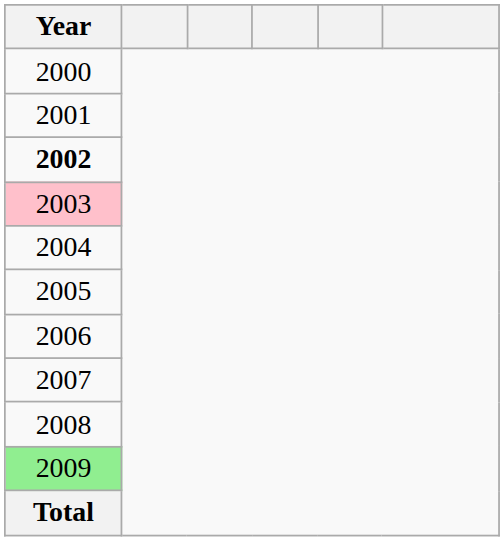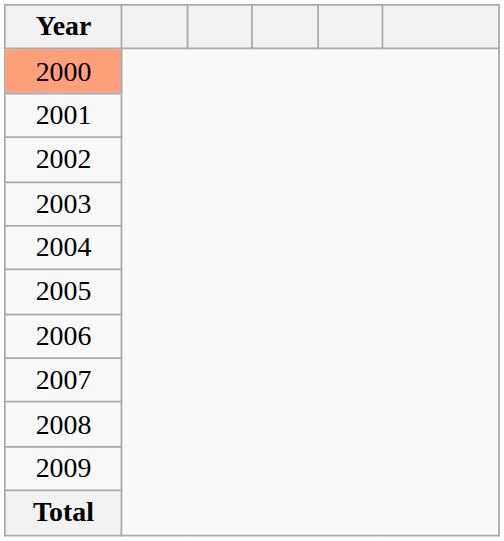(63, 70) no background -> (63, 70) lightsalmon background
(63, 159) bold -> (63, 159) normal
(63, 203) pink background -> (63, 203) no background
(63, 468) lightgreen background -> (63, 468) no background
